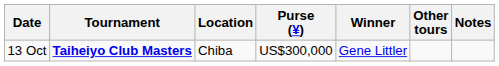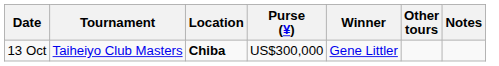(122, 51) bold -> (118, 51) normal
(215, 51) normal -> (207, 51) bold
